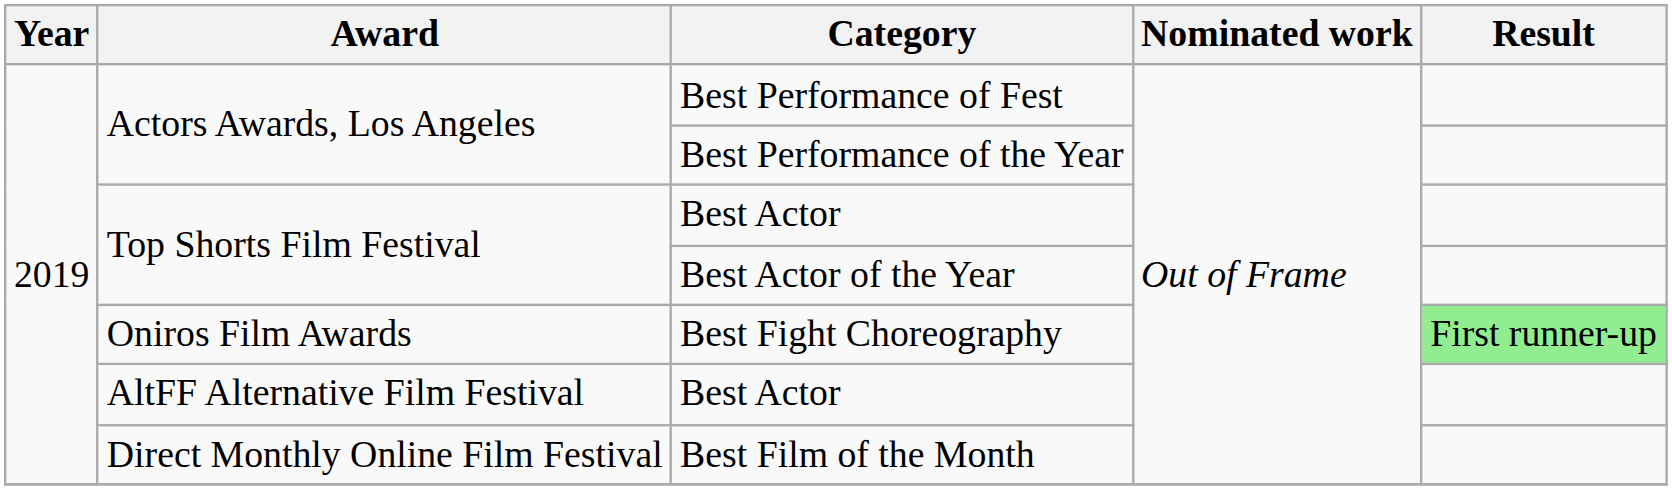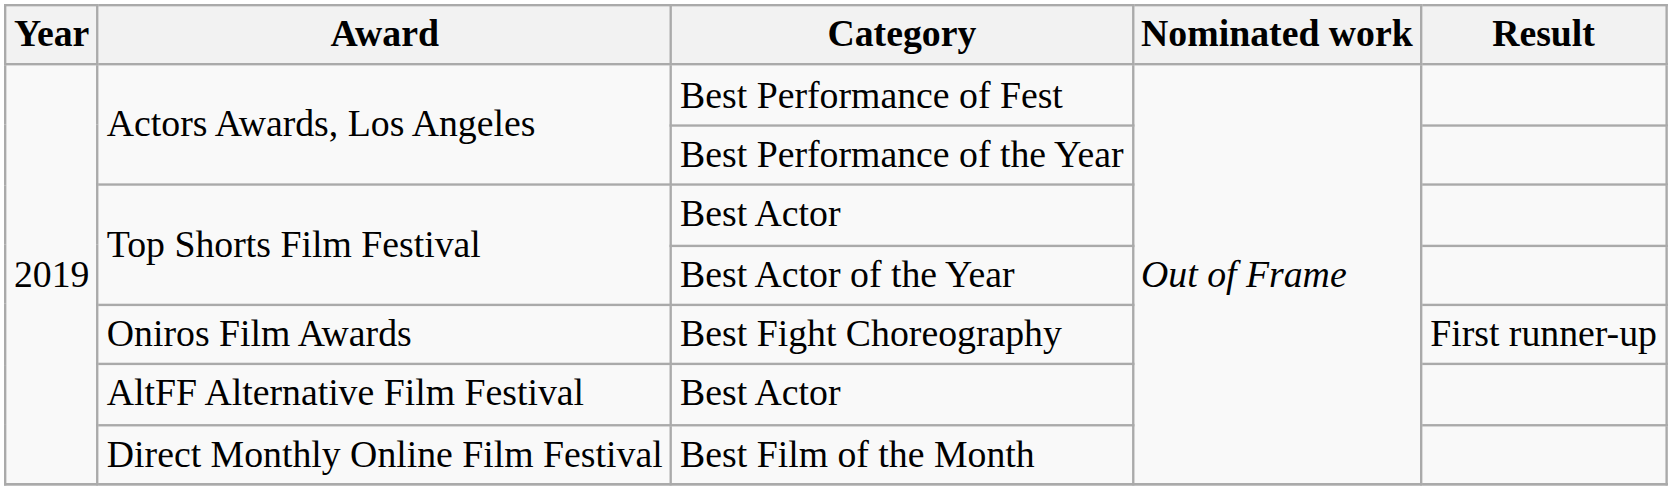(1544, 333) lightgreen background -> (1544, 333) no background
